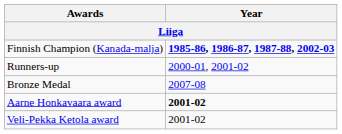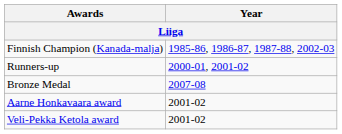(251, 48) bold -> (251, 48) normal
(187, 102) bold -> (187, 102) normal
